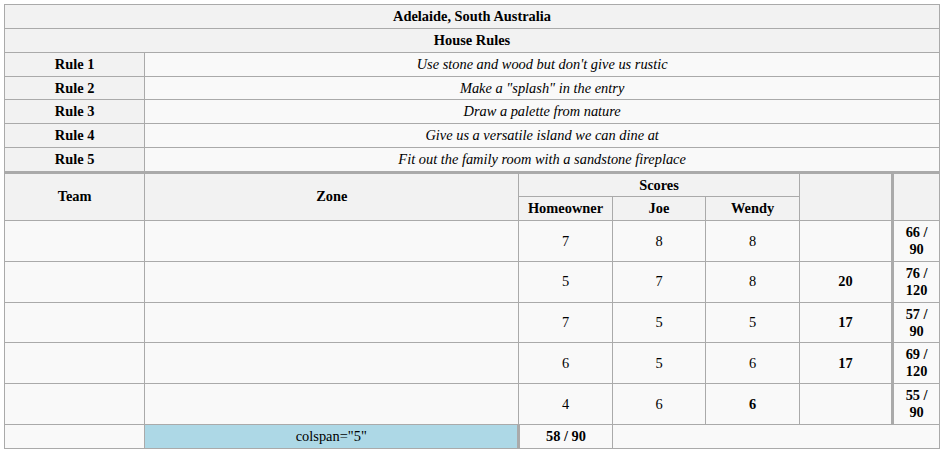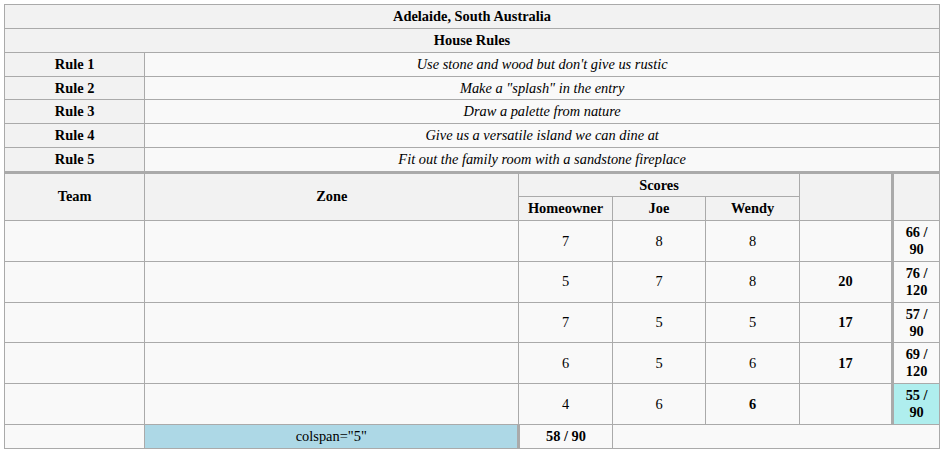(917, 404) no background -> (917, 404) paleturquoise background
